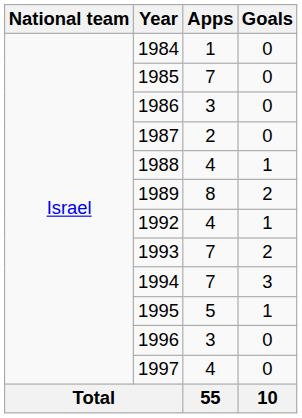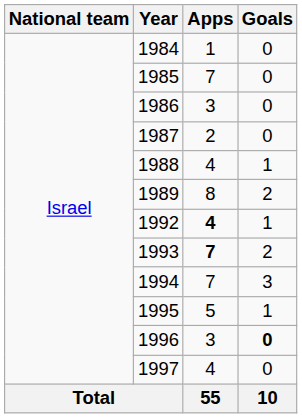(210, 223) normal -> (210, 223) bold
(210, 252) normal -> (210, 252) bold
(267, 340) normal -> (267, 340) bold
